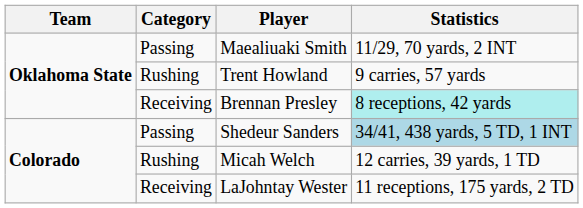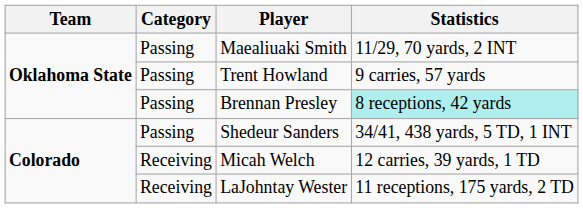(170, 75) Rushing -> (167, 75) Passing
(176, 103) Receiving -> (167, 103) Passing
(463, 132) lightblue background -> (463, 132) no background
(170, 160) Rushing -> (176, 160) Receiving
